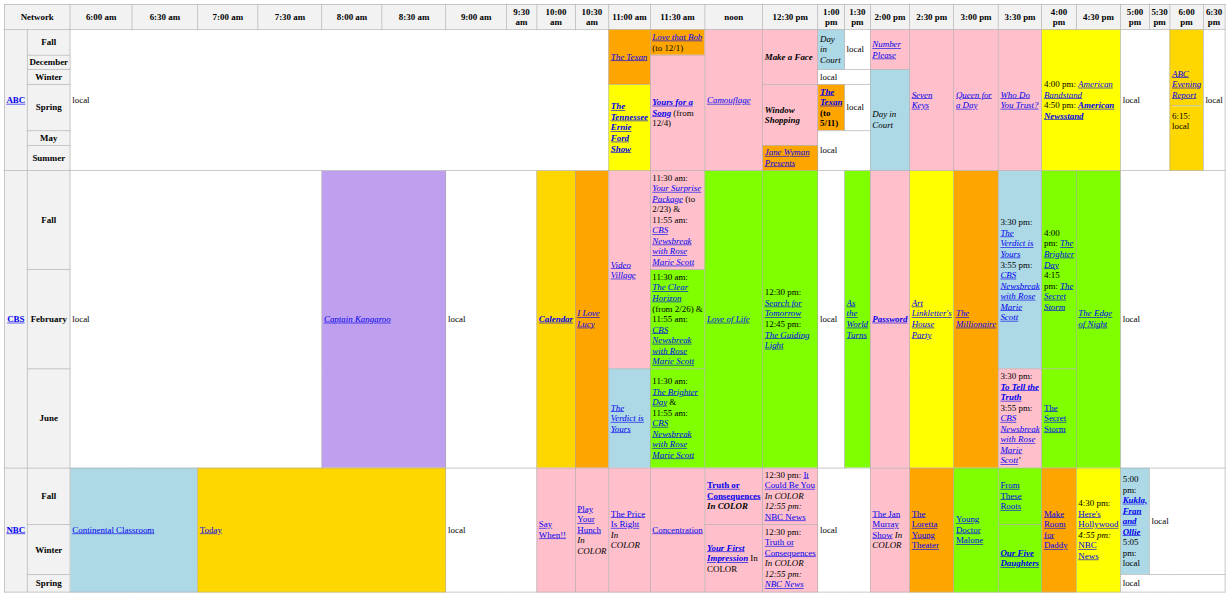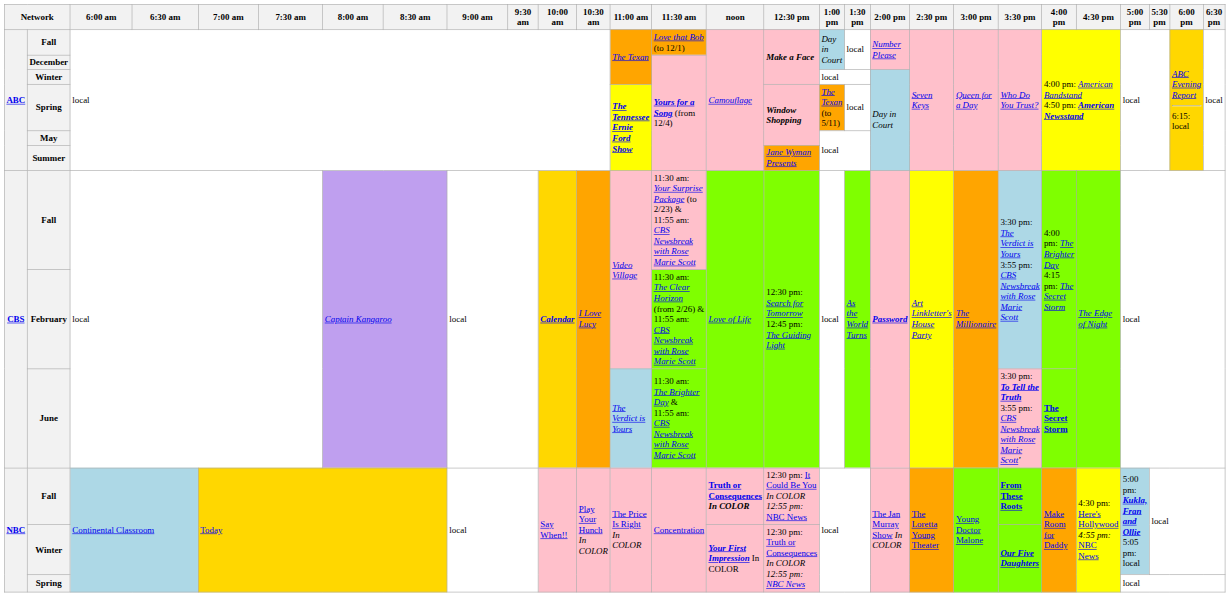(831, 108) bold -> (832, 108) normal
(1055, 418) normal -> (1056, 418) bold
(1011, 496) normal -> (1012, 496) bold
